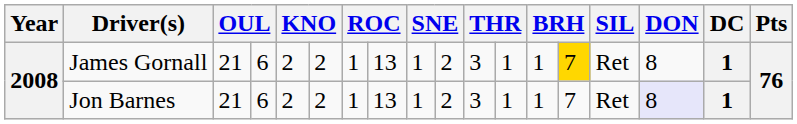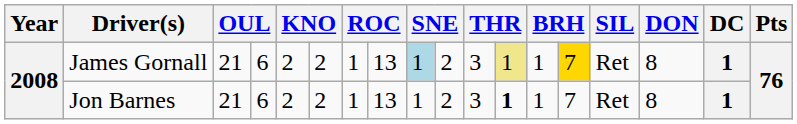(418, 61) no background -> (418, 61) lightblue background
(507, 61) no background -> (507, 61) khaki background
(507, 99) normal -> (507, 99) bold
(651, 99) lavender background -> (651, 99) no background
